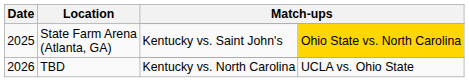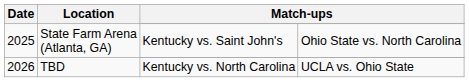(381, 40) gold background -> (381, 40) no background
